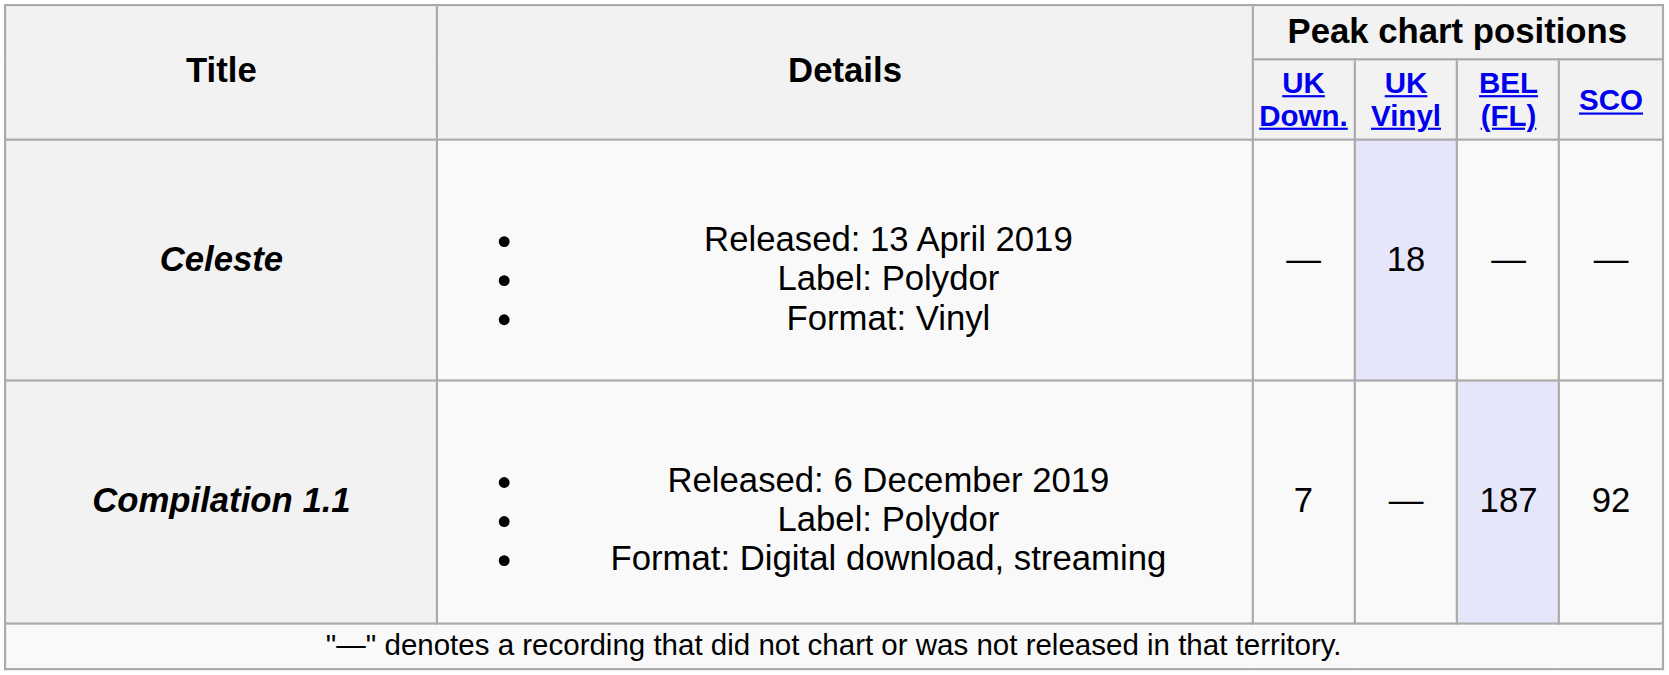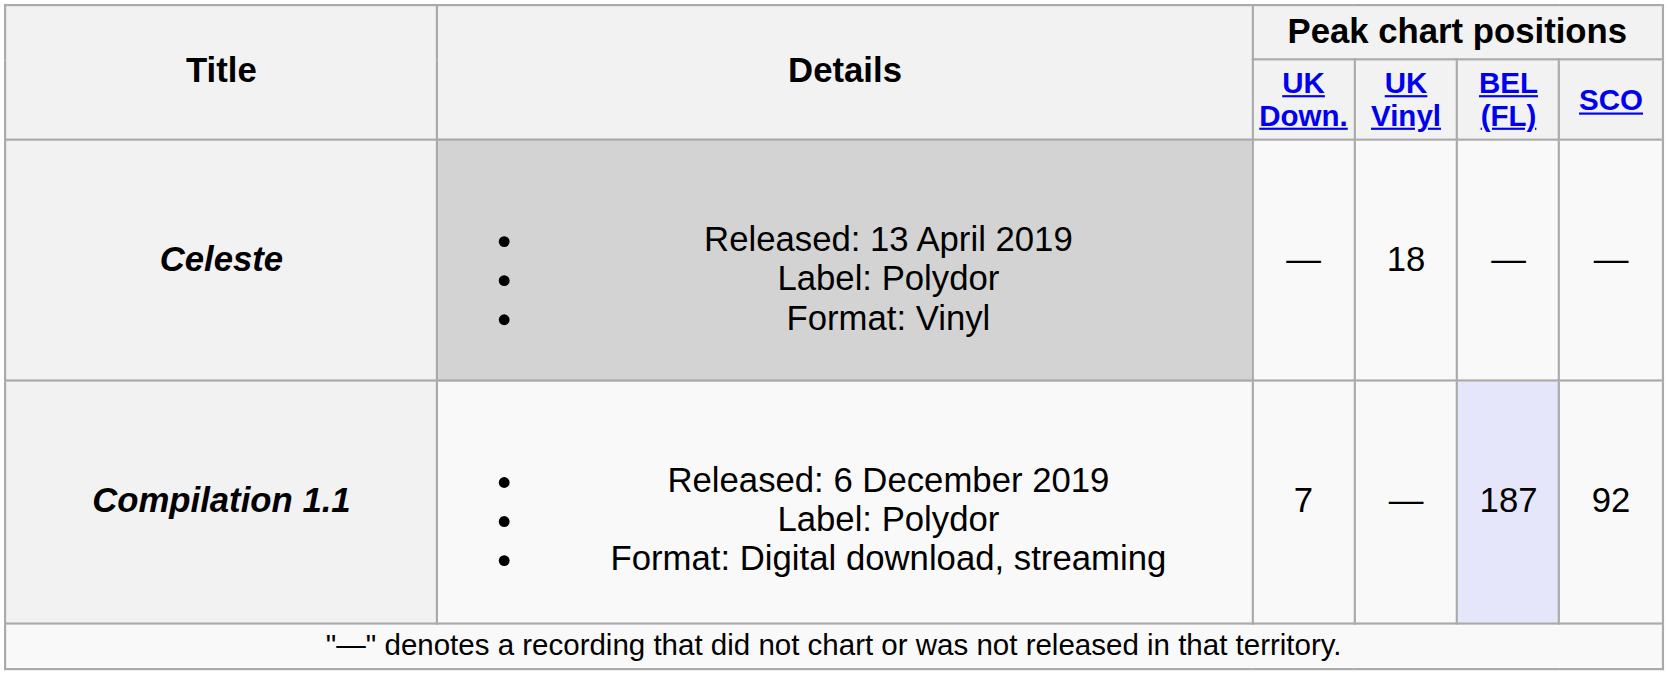(845, 280) no background -> (845, 280) lightgrey background
(1406, 259) lavender background -> (1406, 259) no background
